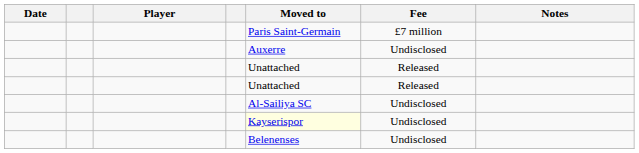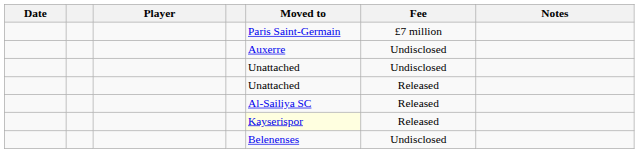(418, 67) Released -> (418, 67) Undisclosed
(418, 103) Undisclosed -> (418, 103) Released
(418, 121) Undisclosed -> (418, 121) Released
